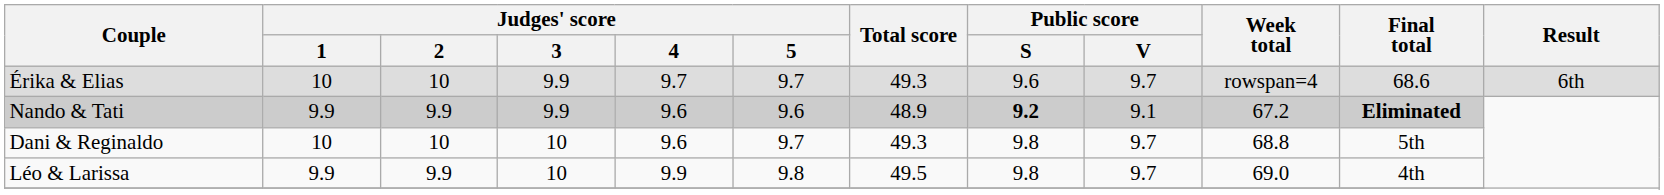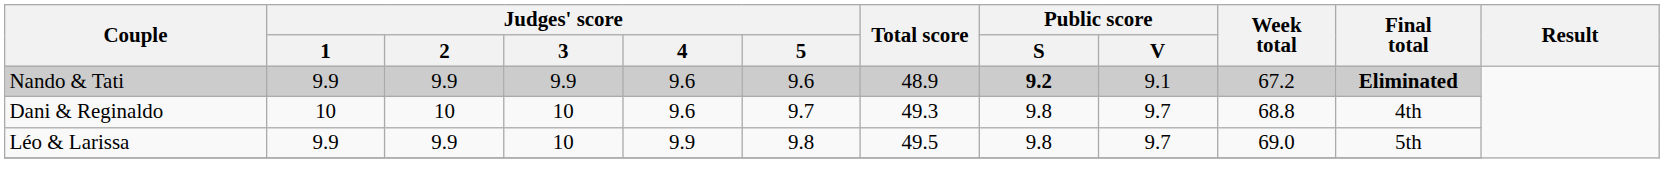- row: (67, 81)
(1411, 142) 5th -> (1408, 111) 4th
(1411, 172) 4th -> (1408, 142) 5th
